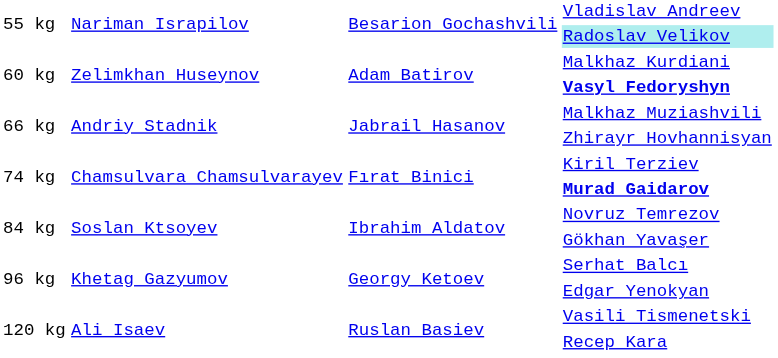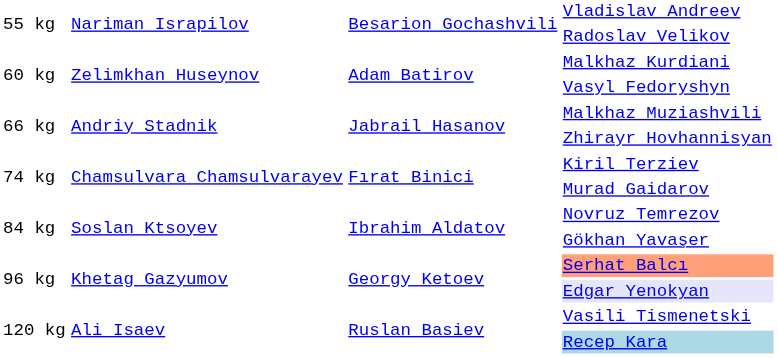(646, 37) paleturquoise background -> (646, 37) no background
(646, 87) bold -> (646, 87) normal
(636, 189) bold -> (636, 189) normal
(625, 266) no background -> (625, 266) lightsalmon background
(636, 291) no background -> (636, 291) lavender background
(615, 342) no background -> (615, 342) lightblue background
